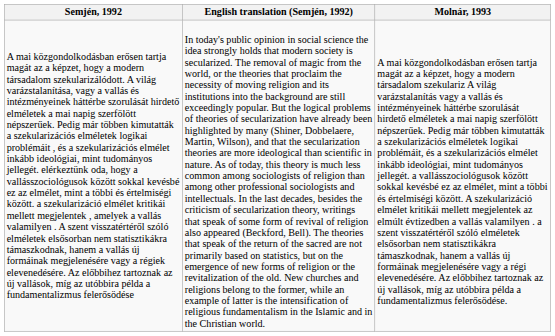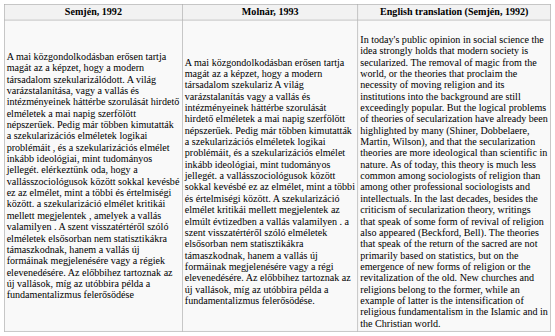columns swapped: (463, 12) <-> (279, 12)
